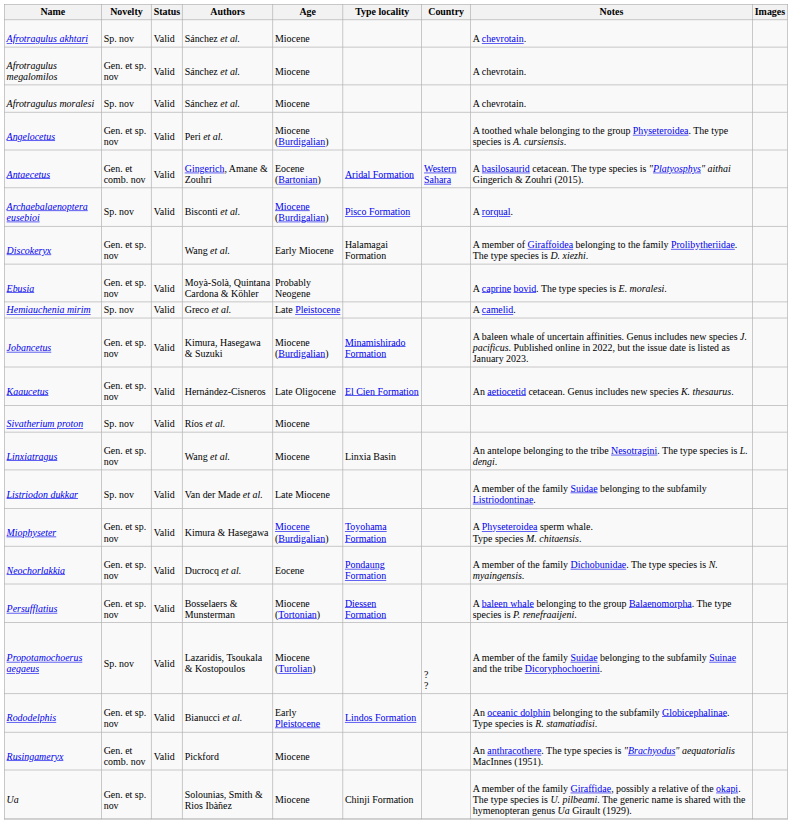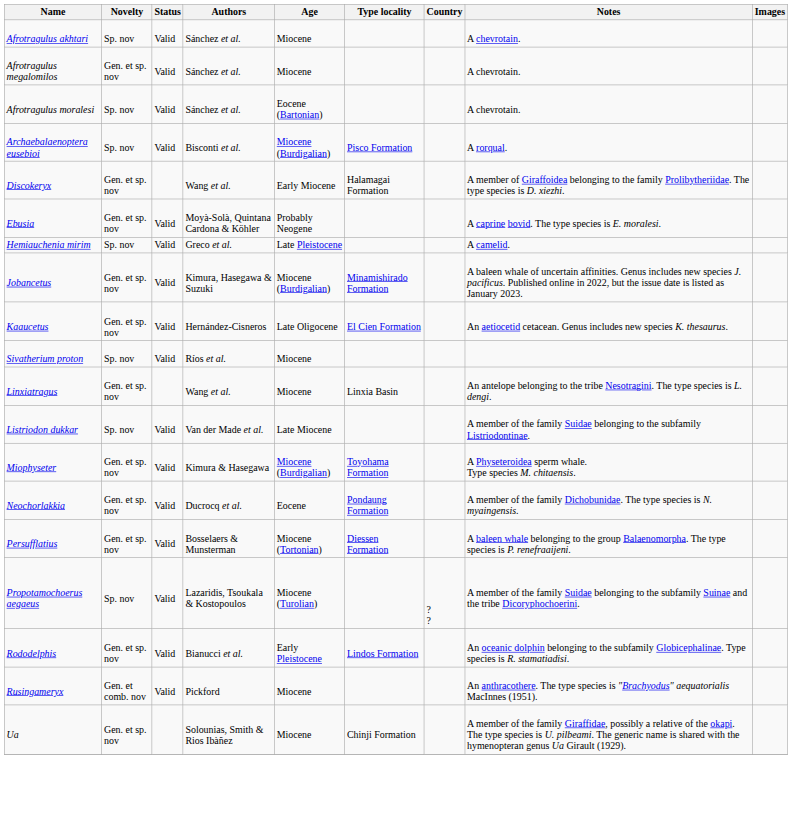(292, 104) Miocene -> (300, 109) Eocene (Bartonian)
- row: (31, 136)
- row: (28, 174)
